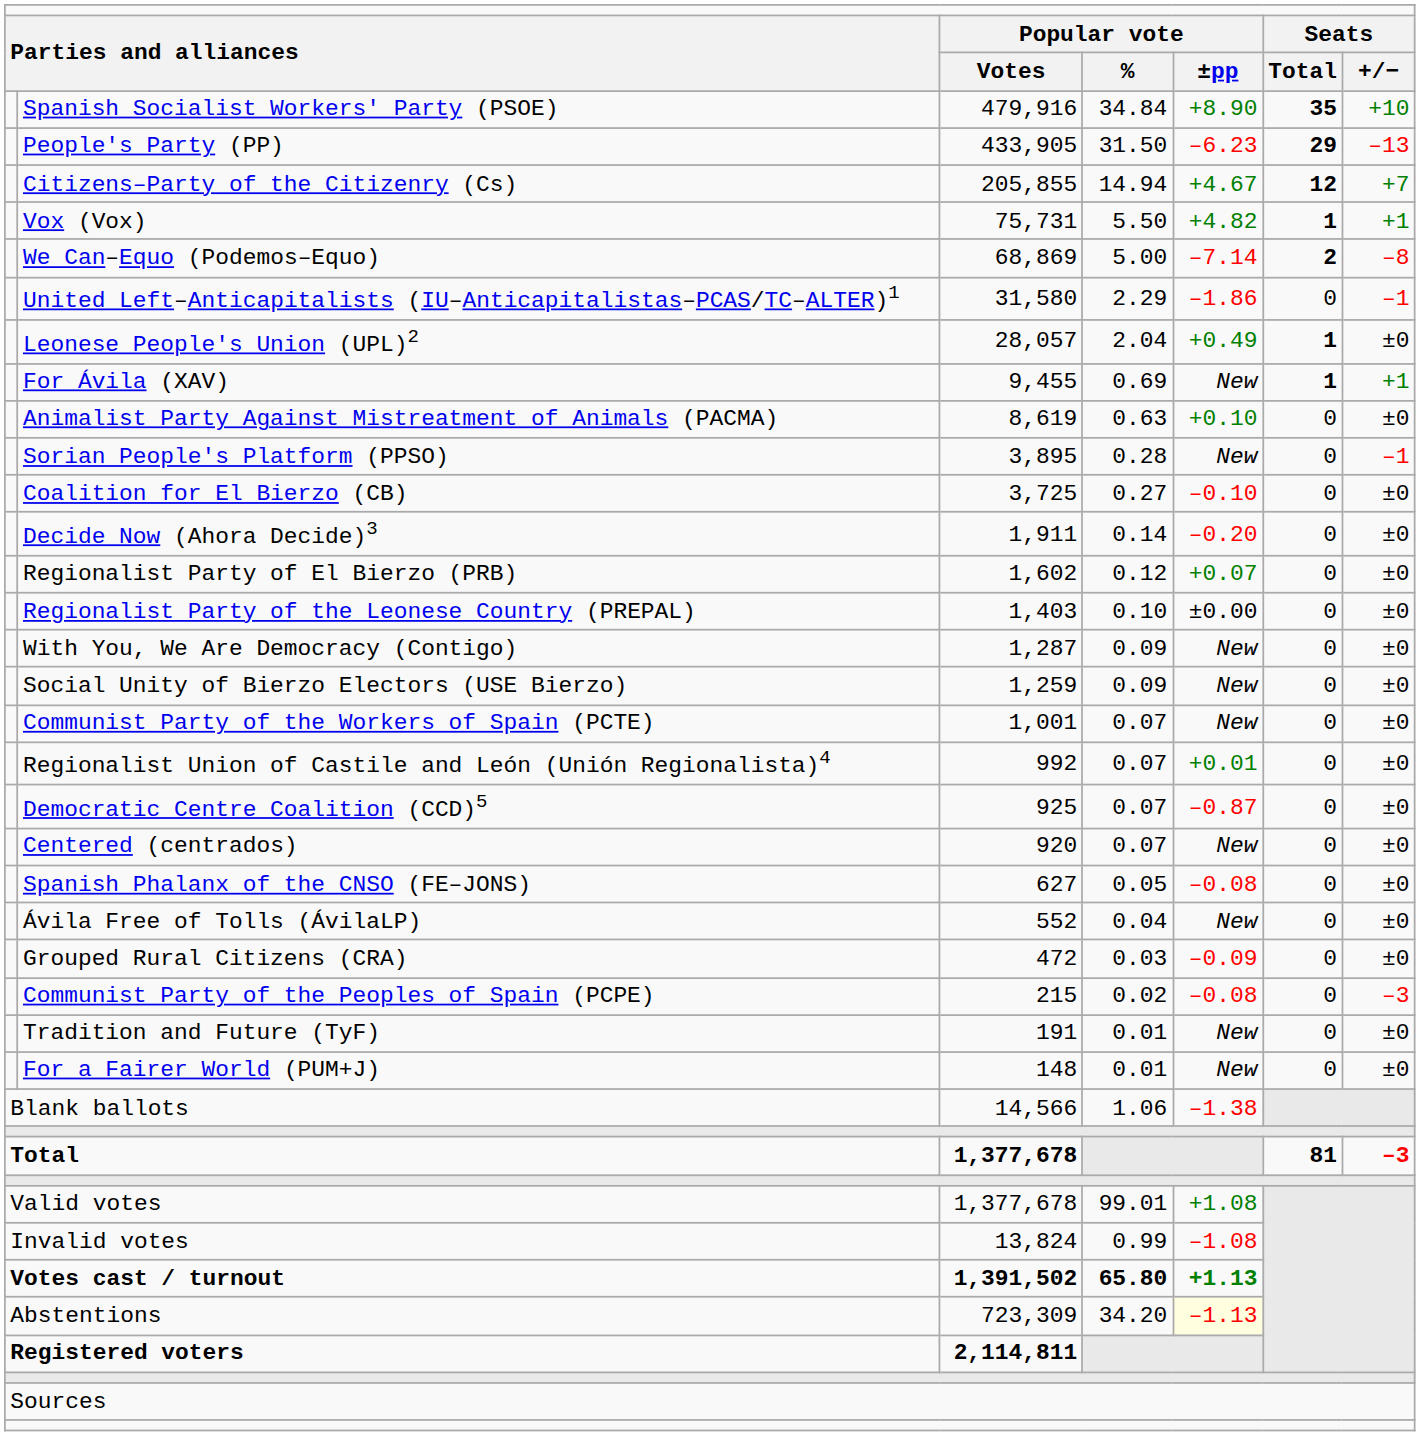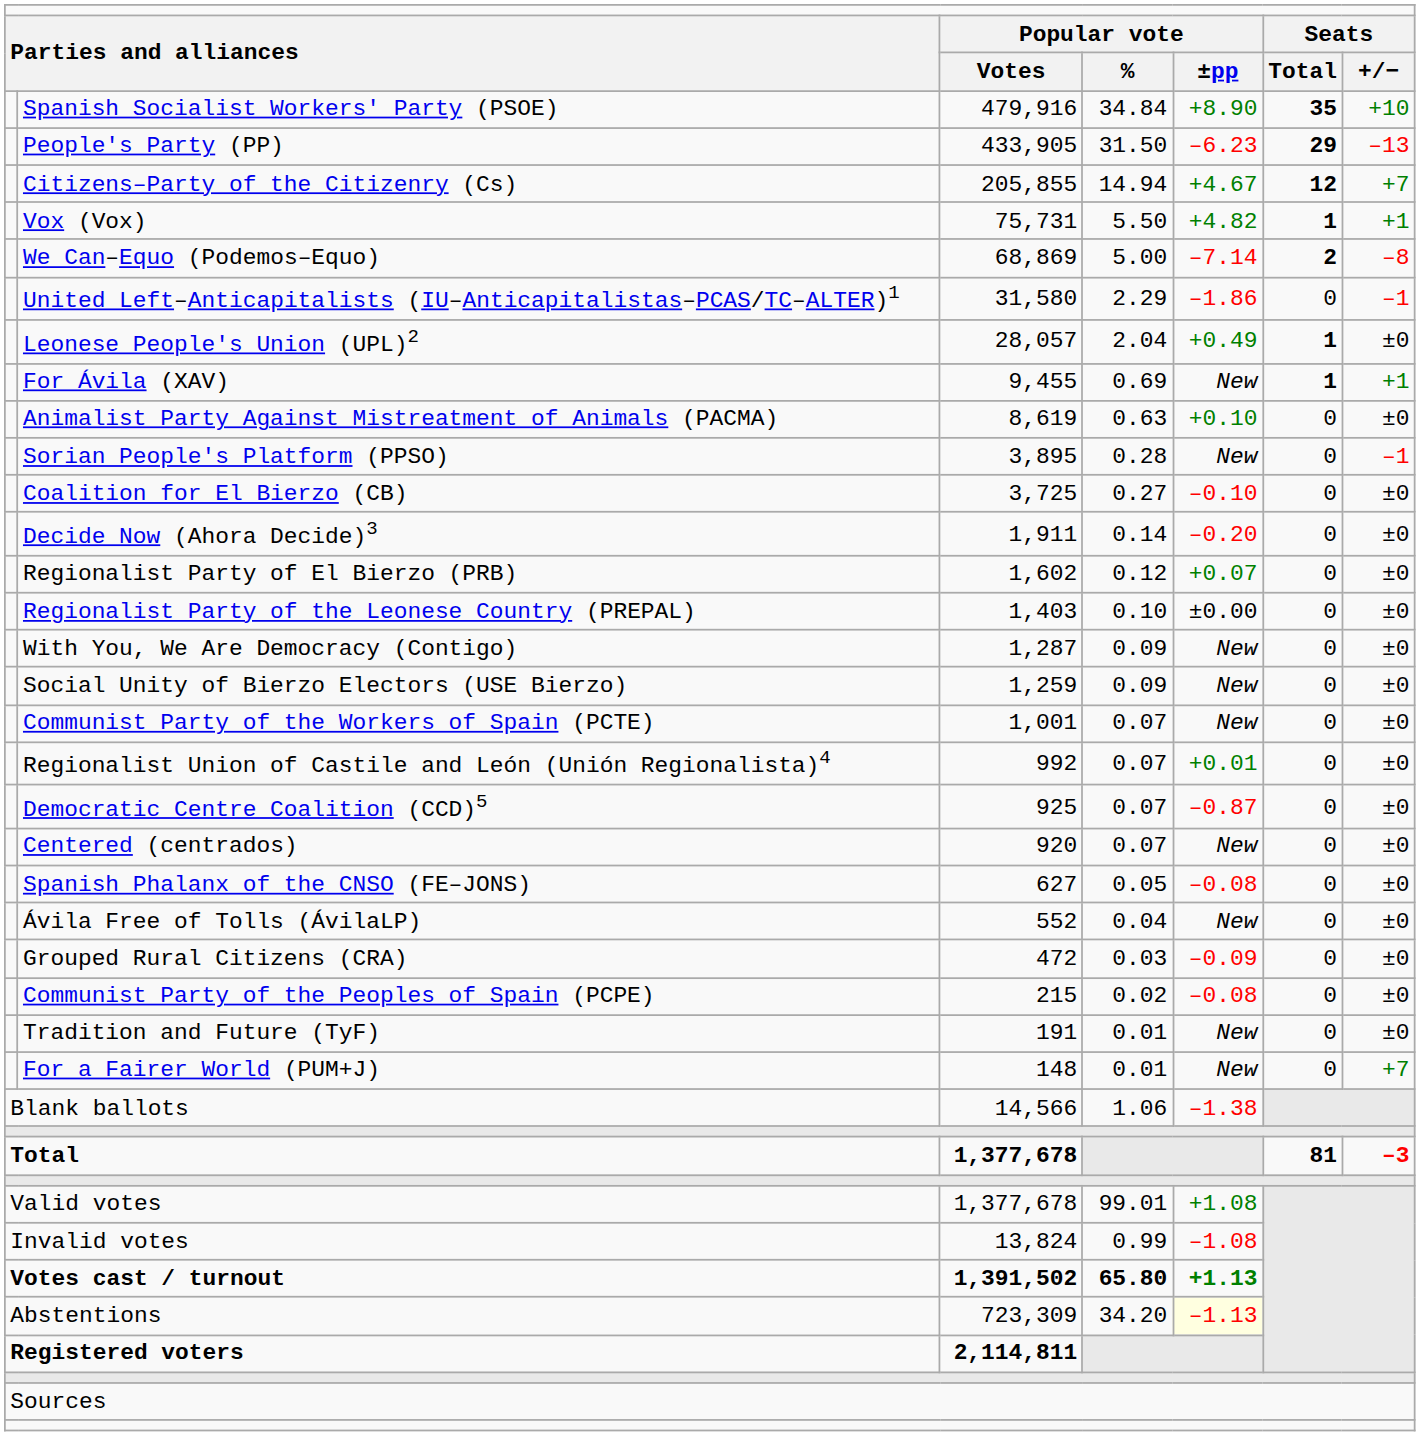(1396, 996) –3 -> (1396, 996) ±0
(1396, 1071) ±0 -> (1396, 1071) +7
